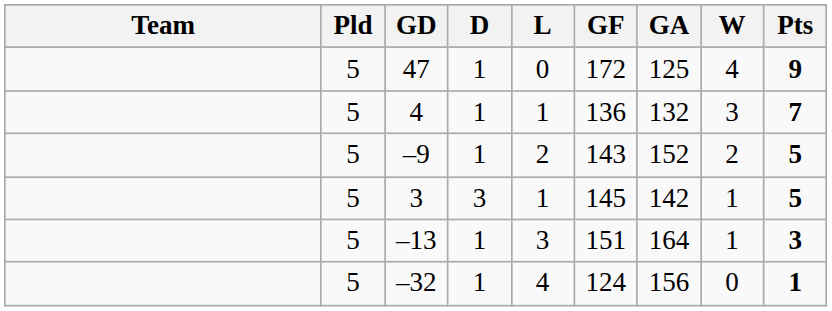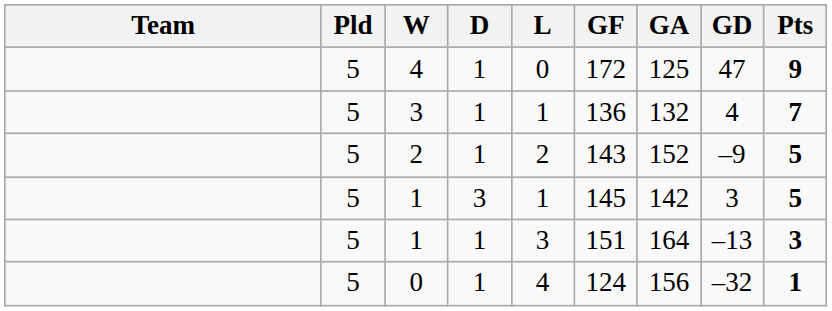columns swapped: (732, 25) <-> (416, 25)
